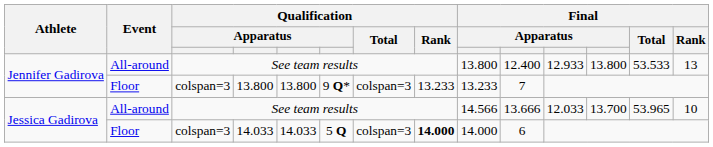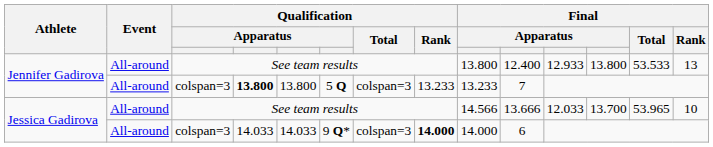(125, 87) Floor -> (140, 87) All-around
(255, 87) normal -> (255, 87) bold
(336, 87) 9 Q* -> (336, 87) 5 Q
(125, 131) Floor -> (140, 131) All-around
(336, 131) 5 Q -> (336, 131) 9 Q*
